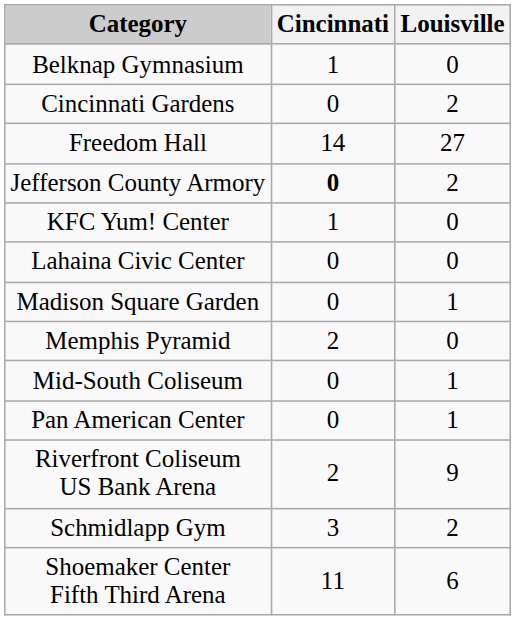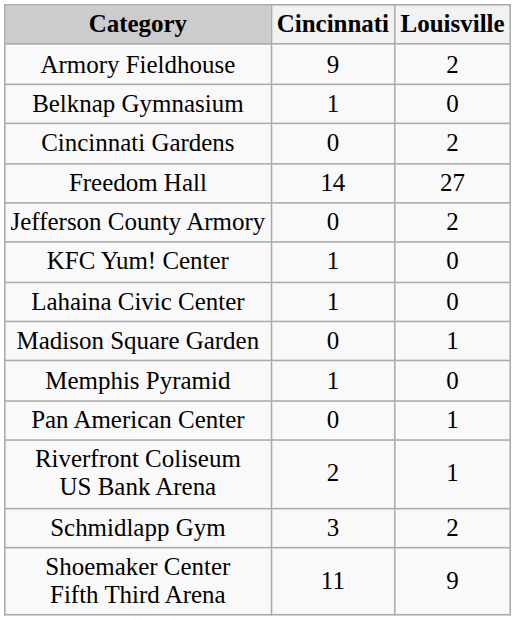+ row: (138, 63)
(333, 182) bold -> (333, 222) normal
(333, 261) 0 -> (333, 301) 1
(333, 340) 2 -> (333, 380) 1
- row: (138, 380)
(453, 473) 9 -> (453, 473) 1
(453, 581) 6 -> (453, 581) 9
